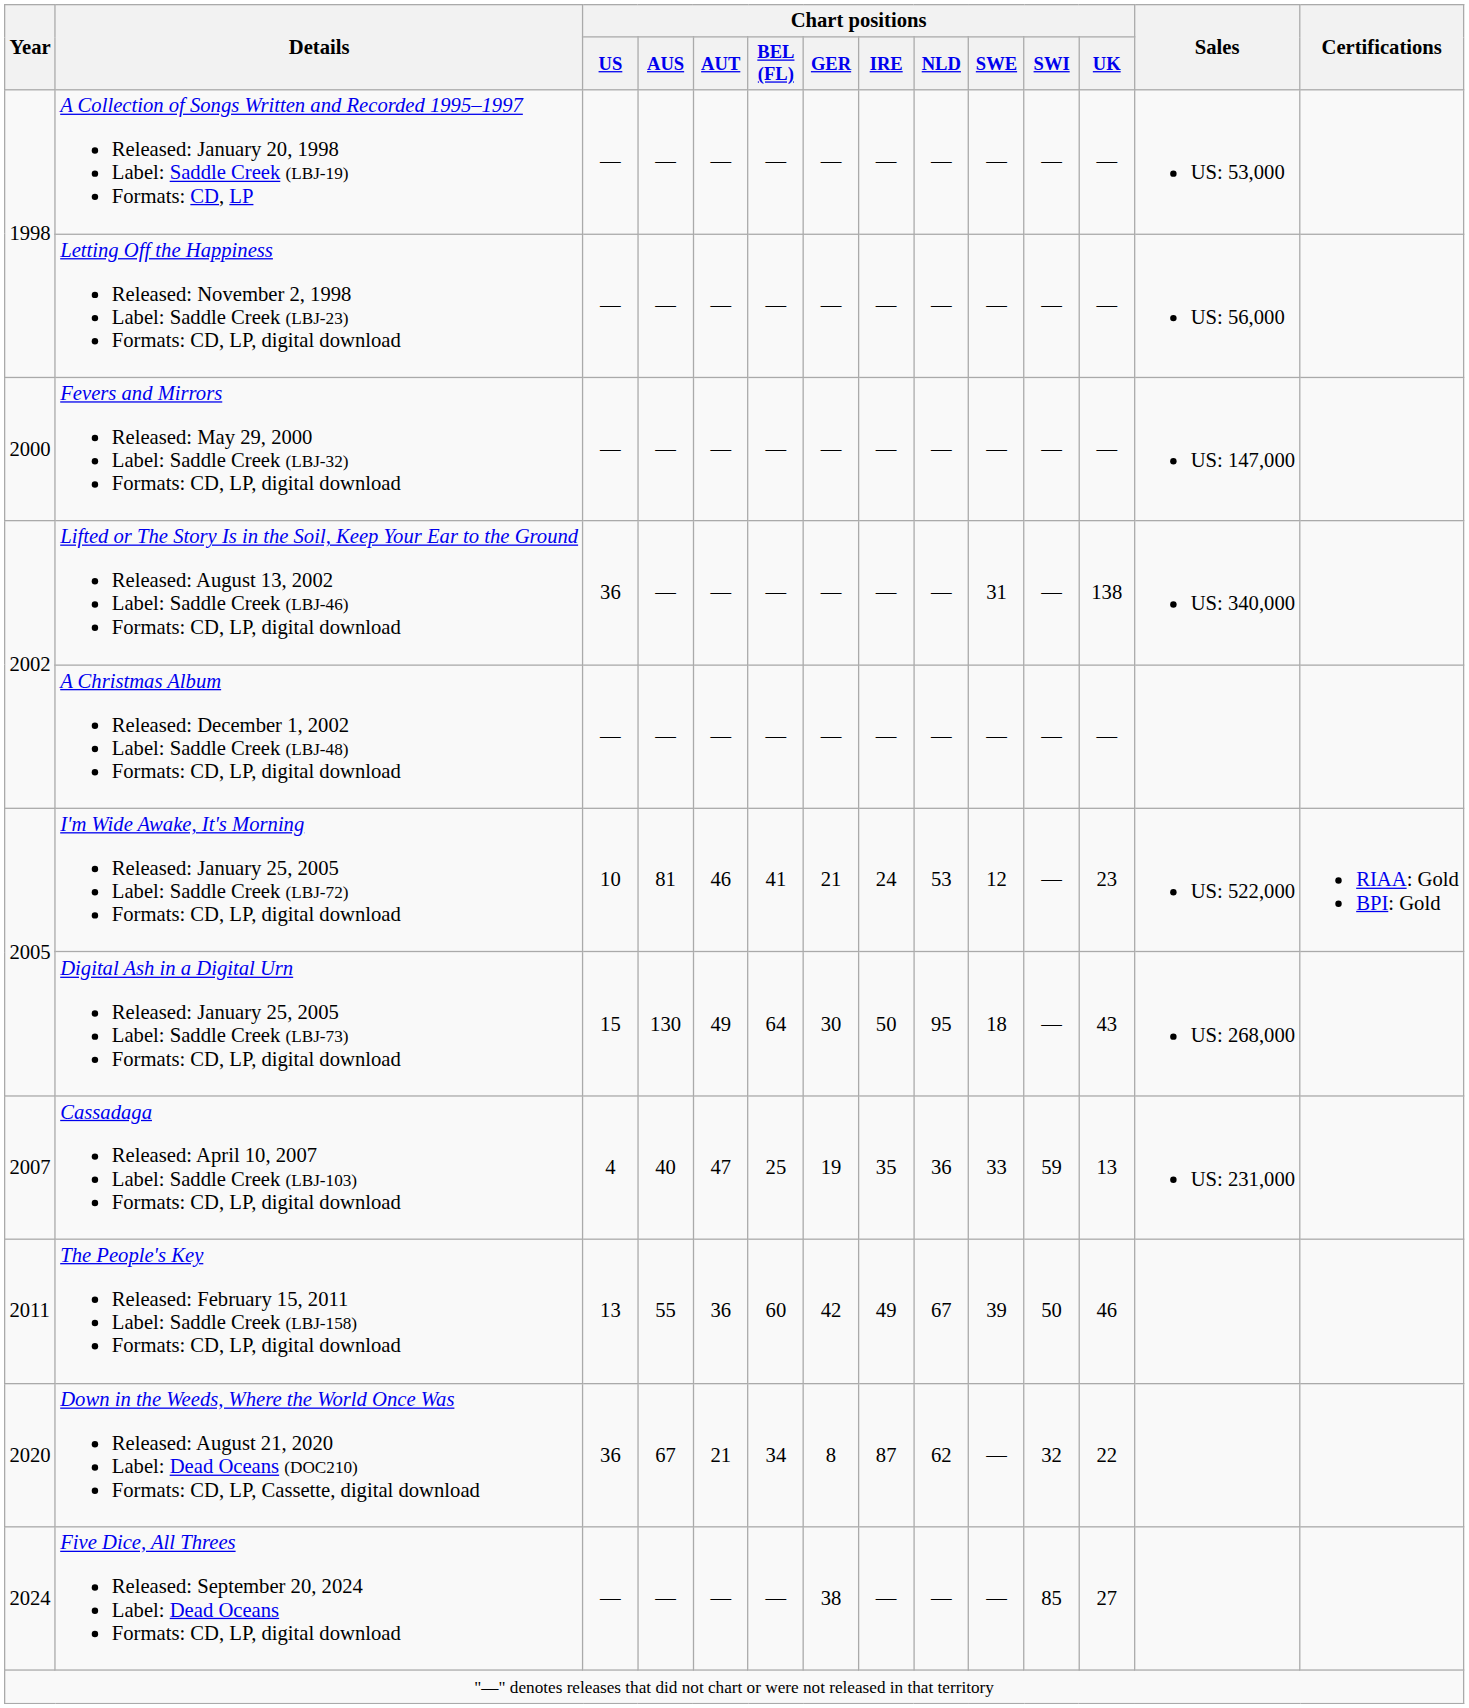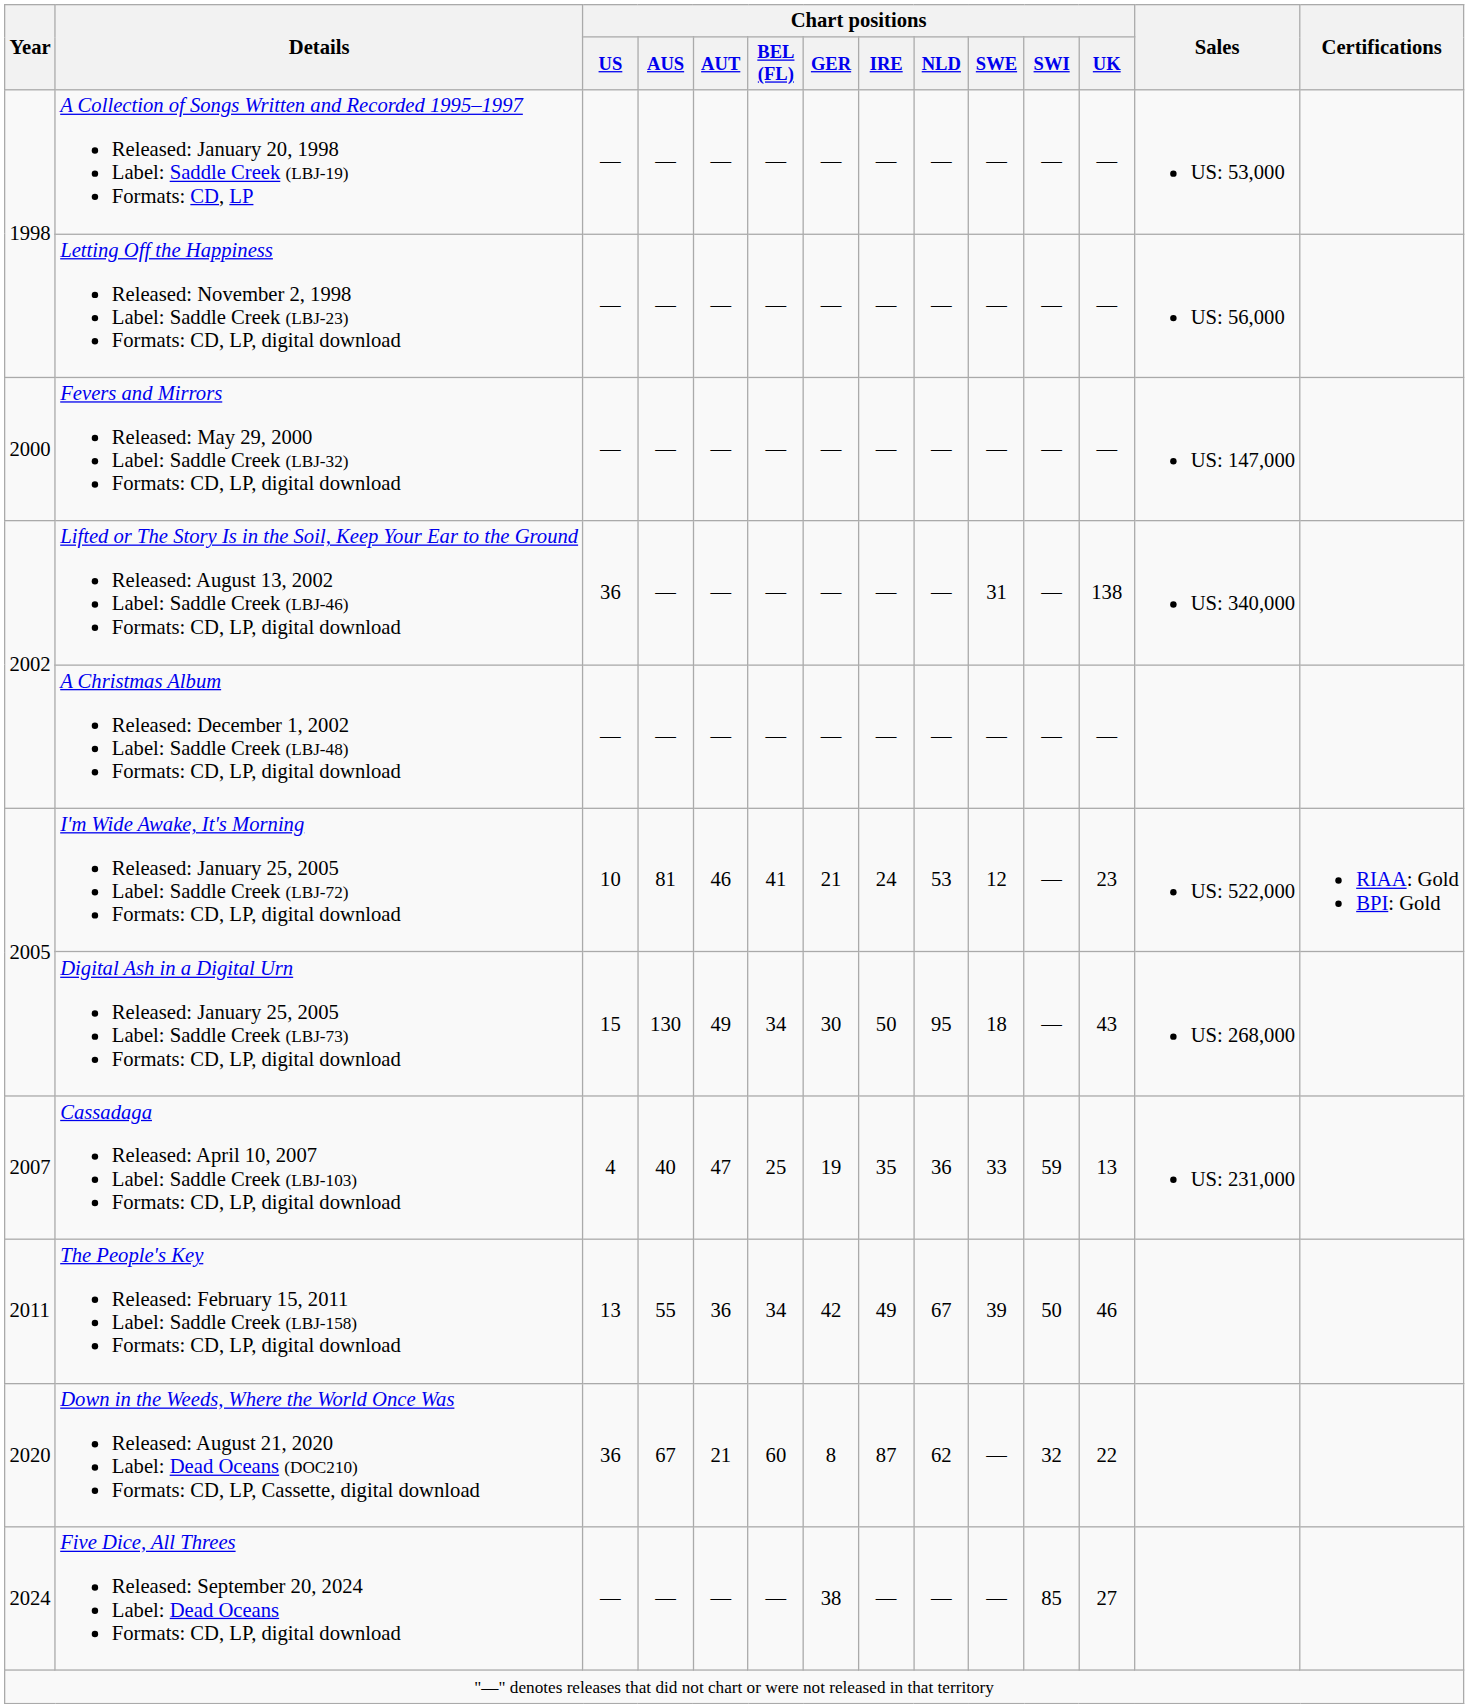(776, 1023) 64 -> (776, 1023) 34
(776, 1311) 60 -> (776, 1311) 34
(776, 1454) 34 -> (776, 1454) 60
